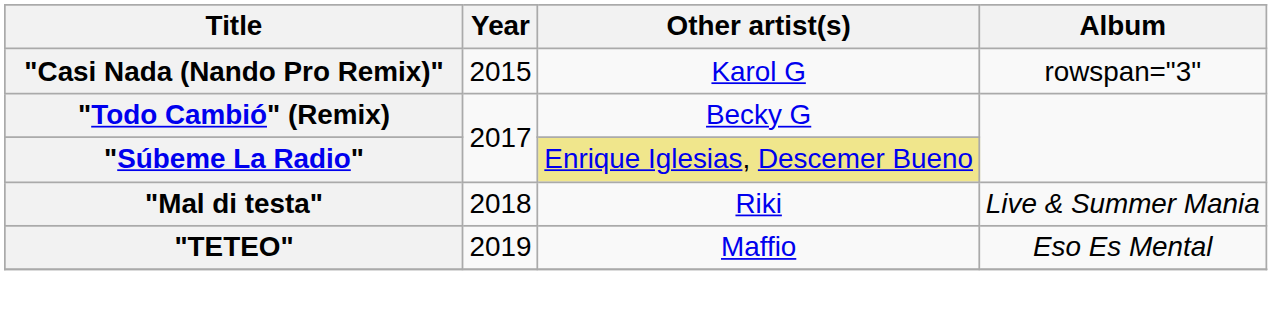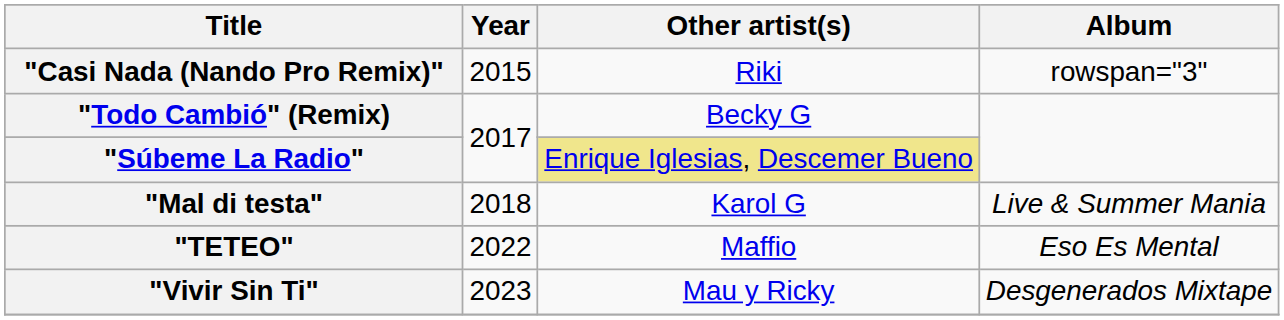(759, 70) Karol G -> (759, 70) Riki
(759, 203) Riki -> (759, 203) Karol G
(501, 247) 2019 -> (501, 247) 2022
+ row: (234, 291)
